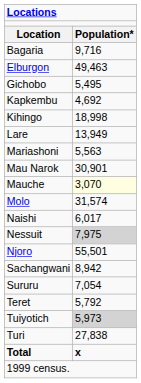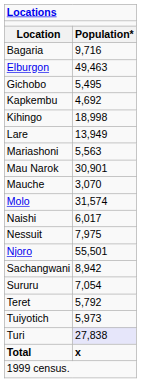(88, 185) lightyellow background -> (88, 185) no background
(88, 235) lightgrey background -> (88, 235) no background
(88, 319) lightgrey background -> (88, 319) no background
(91, 335) no background -> (91, 335) lavender background
